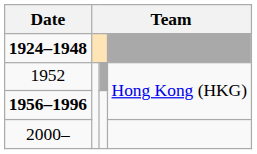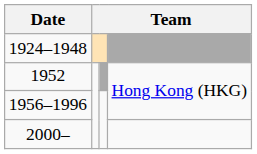(48, 47) bold -> (48, 47) normal
(48, 105) bold -> (48, 105) normal
